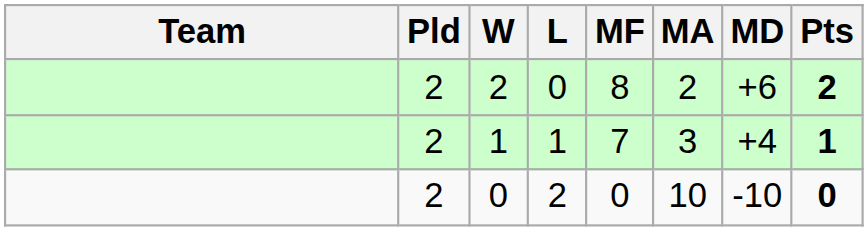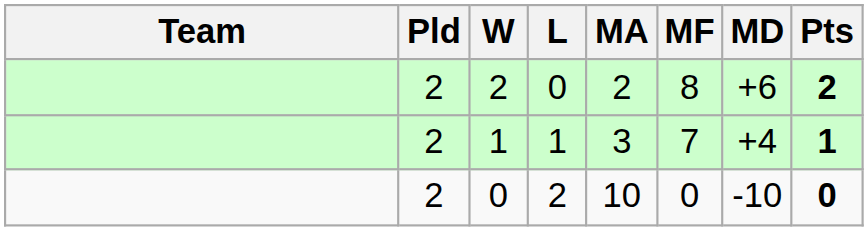columns swapped: (620, 31) <-> (688, 31)
